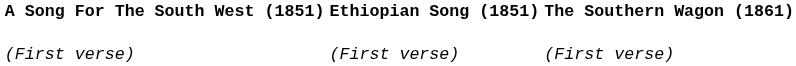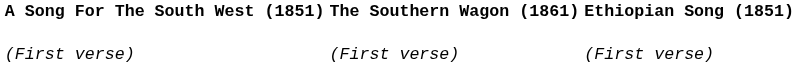columns swapped: (434, 11) <-> (669, 11)
